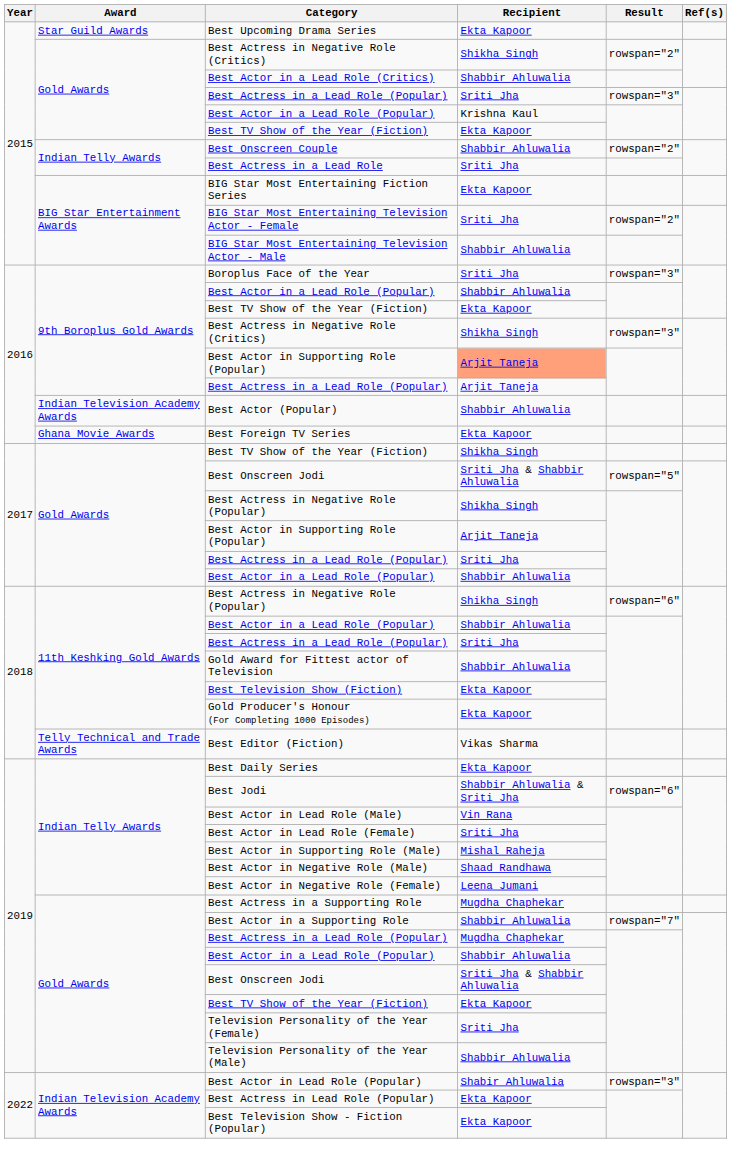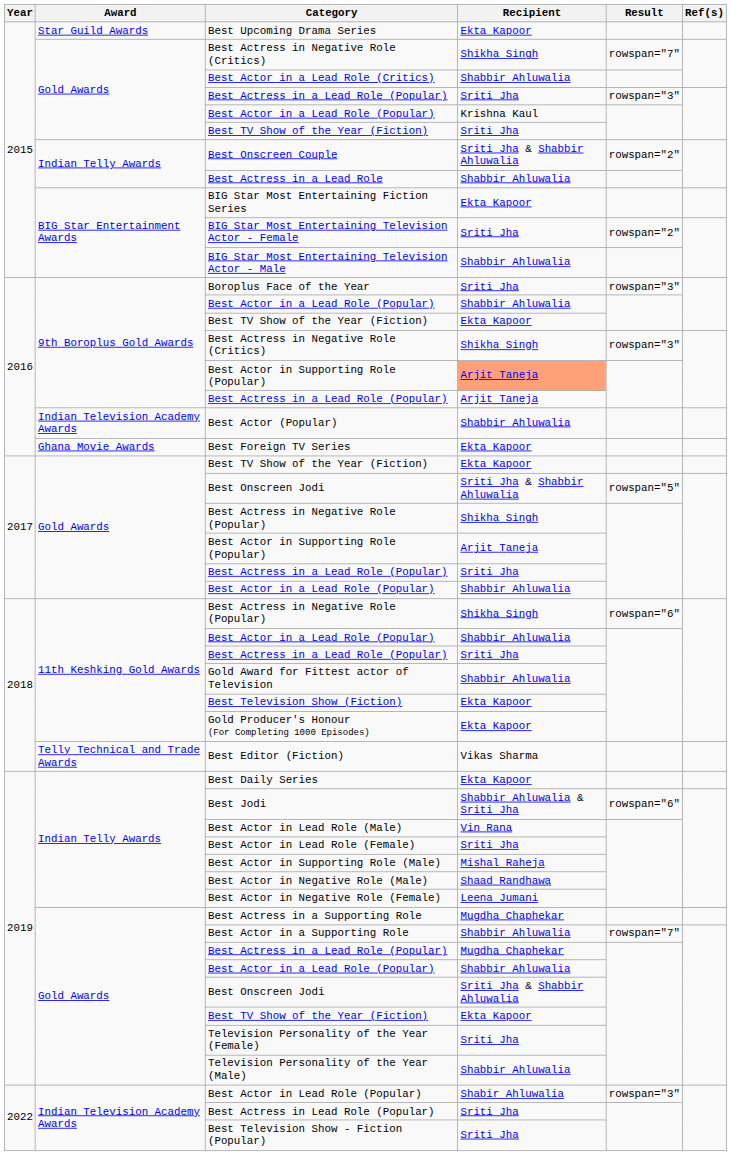(644, 55) rowspan="2" -> (644, 55) rowspan="7"
(496, 131) Ekta Kapoor -> (490, 131) Sriti Jha
(515, 149) Shabbir Ahluwalia -> (522, 155) Sriti Jha & Shabbir Ahluwalia
(490, 166) Sriti Jha -> (515, 179) Shabbir Ahluwalia
(499, 452) Shikha Singh -> (496, 465) Ekta Kapoor
(496, 1099) Ekta Kapoor -> (490, 1111) Sriti Jha
(496, 1123) Ekta Kapoor -> (490, 1135) Sriti Jha
